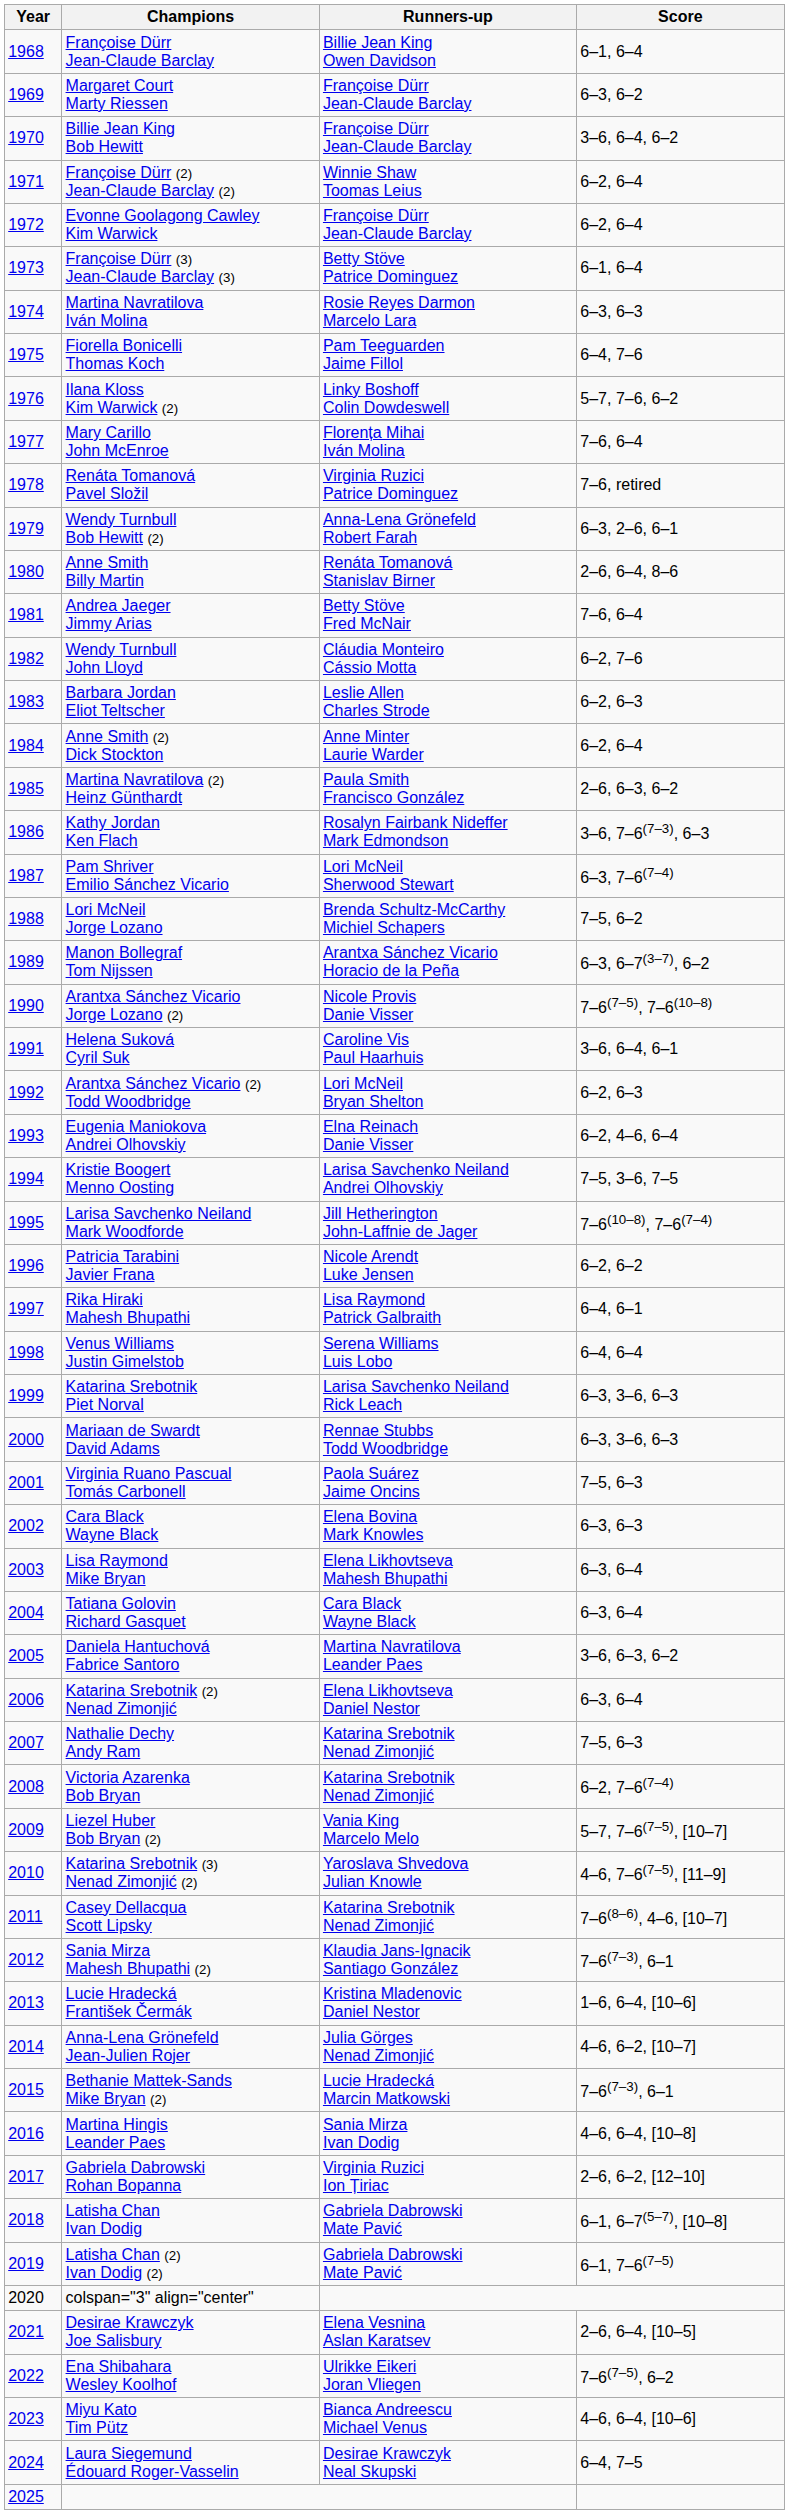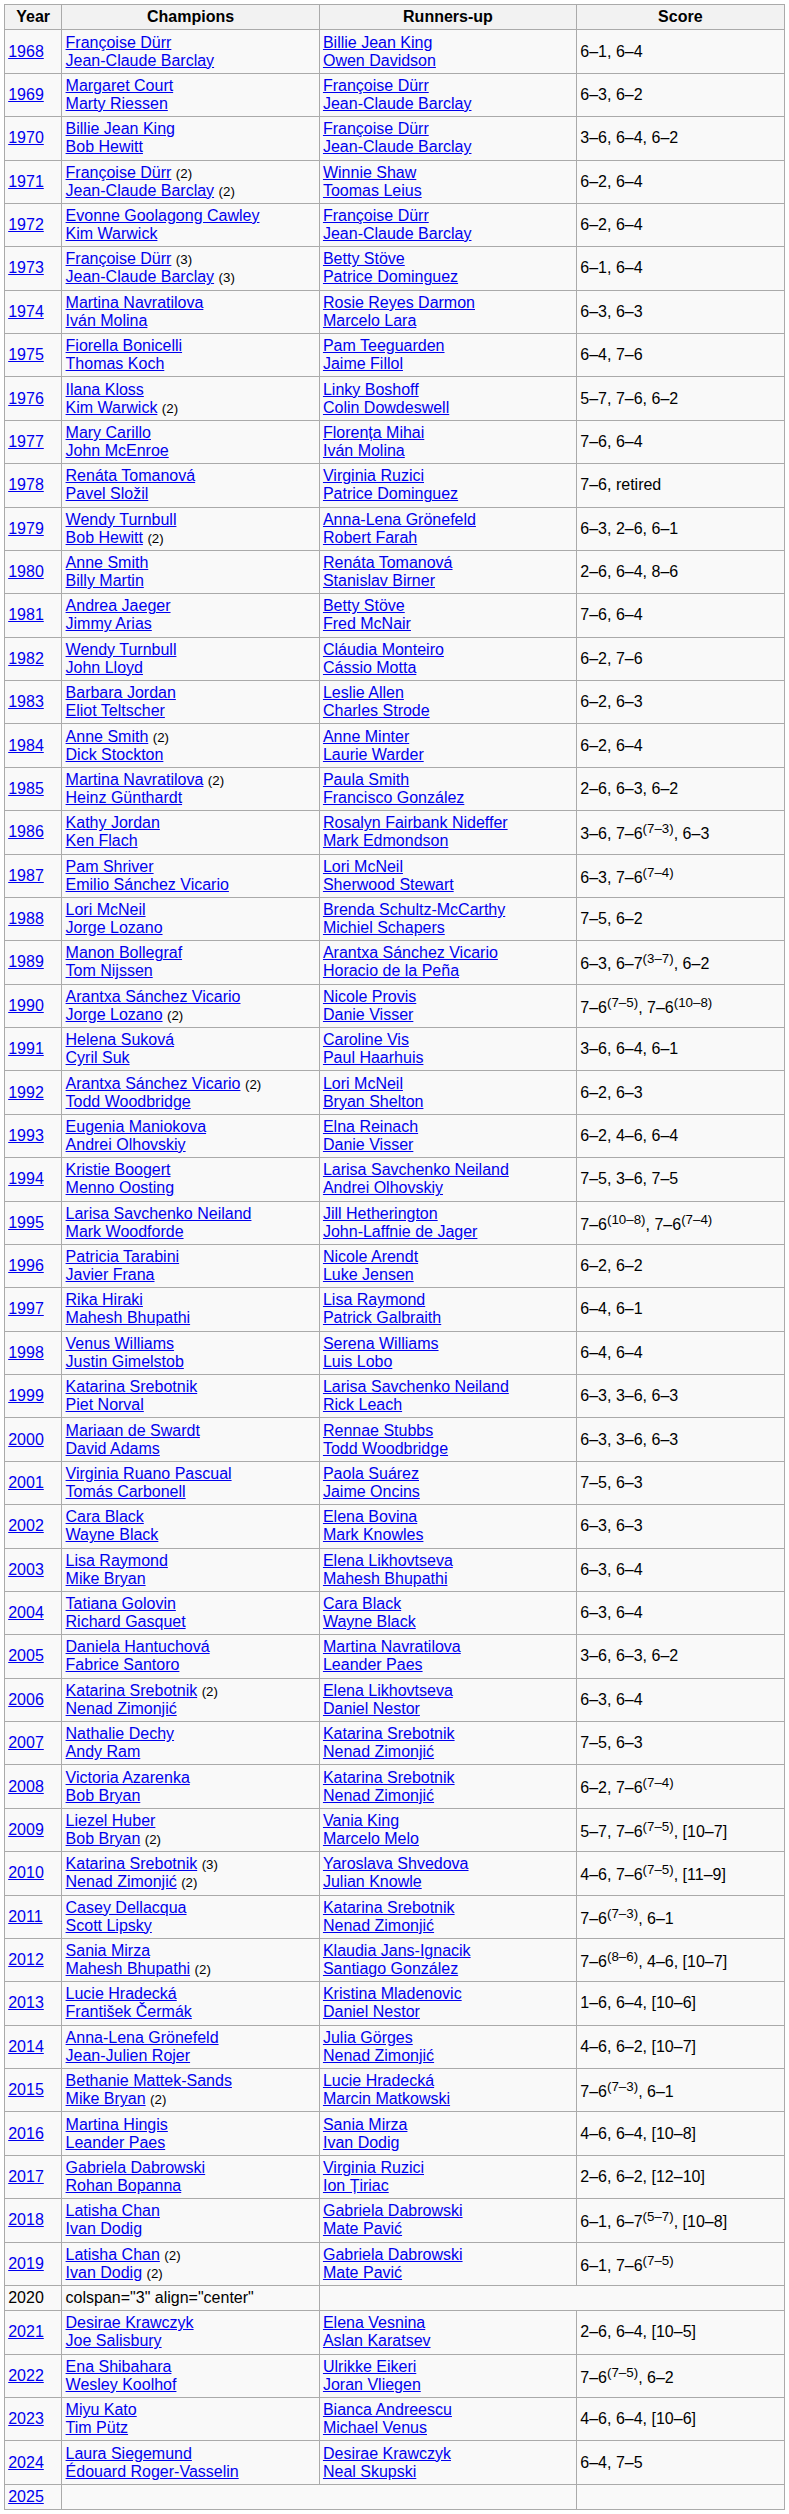(654, 1916) 7–6(8–6), 4–6, [10–7] -> (627, 1916) 7–6(7–3), 6–1
(627, 1960) 7–6(7–3), 6–1 -> (654, 1960) 7–6(8–6), 4–6, [10–7]
